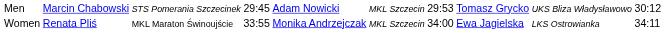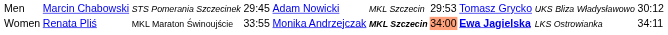(397, 24) normal -> (398, 23) bold
(440, 23) no background -> (443, 23) lightsalmon background
(490, 23) normal -> (495, 23) bold
